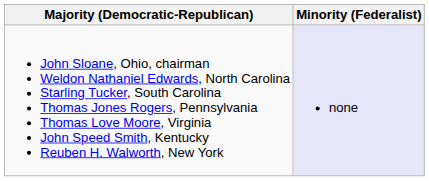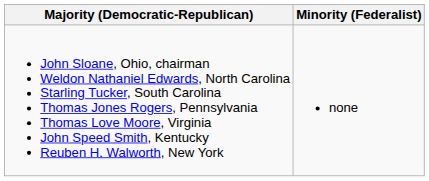(359, 108) lavender background -> (359, 108) no background
